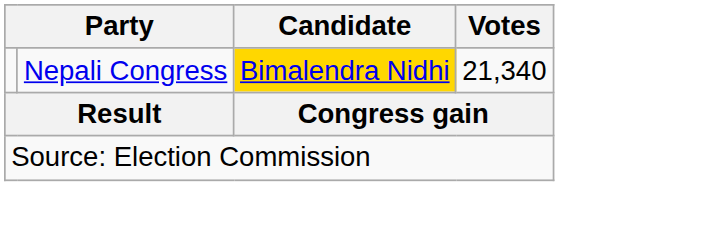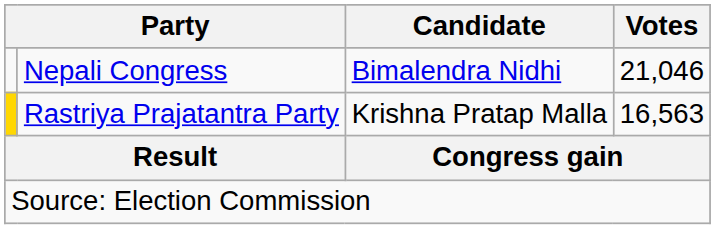(345, 69) gold background -> (456, 69) no background
(504, 69) 21,340 -> (662, 69) 21,046
+ row: (181, 113)
